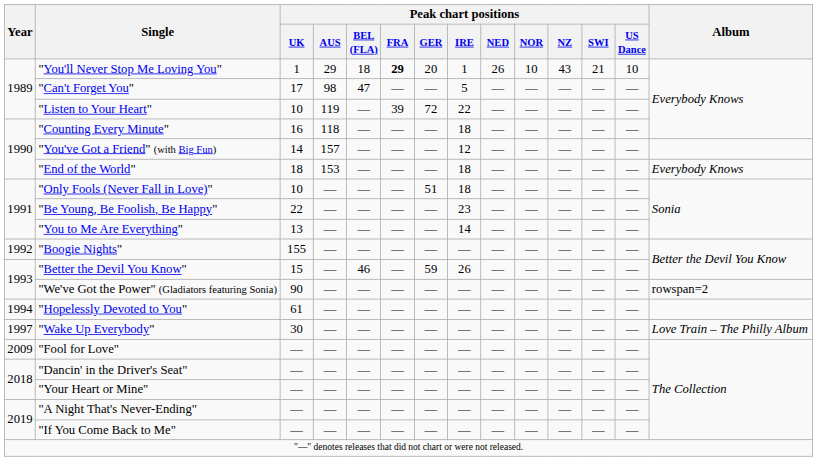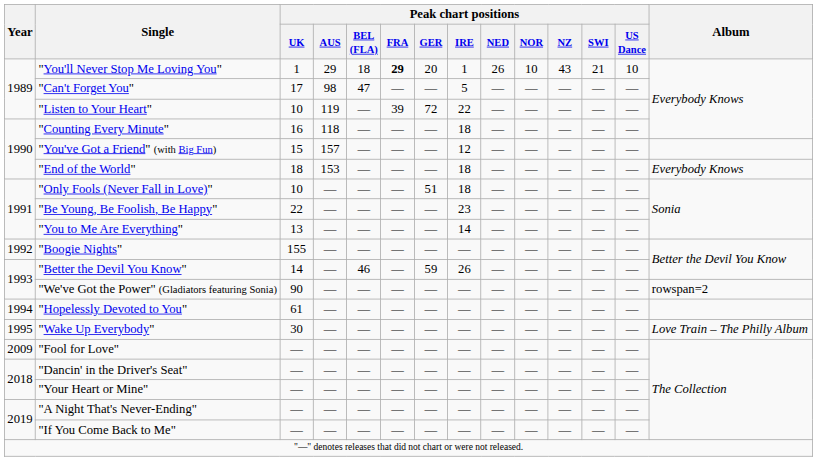(297, 149) 14 -> (297, 149) 15
(297, 269) 15 -> (297, 269) 14
(20, 329) 1997 -> (20, 329) 1995
